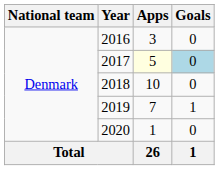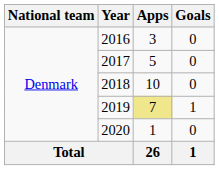(153, 61) lightyellow background -> (153, 61) no background
(193, 61) lightblue background -> (193, 61) no background
(153, 107) no background -> (153, 107) khaki background
